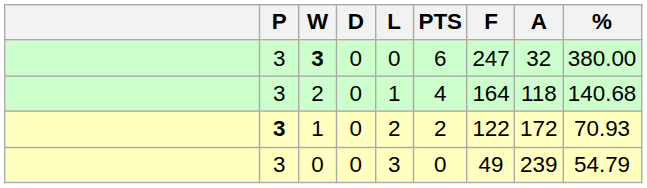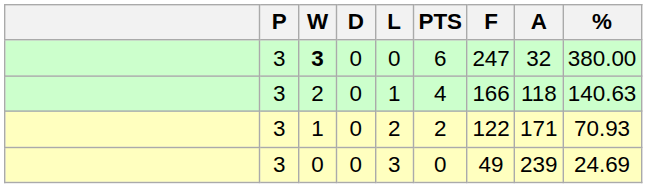(491, 93) 164 -> (491, 93) 166
(602, 93) 140.68 -> (602, 93) 140.63
(279, 128) bold -> (279, 128) normal
(539, 128) 172 -> (539, 128) 171
(602, 164) 54.79 -> (602, 164) 24.69
